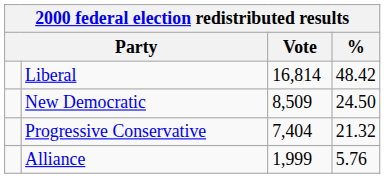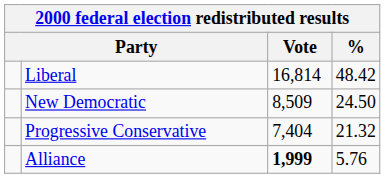(292, 159) normal -> (292, 159) bold
